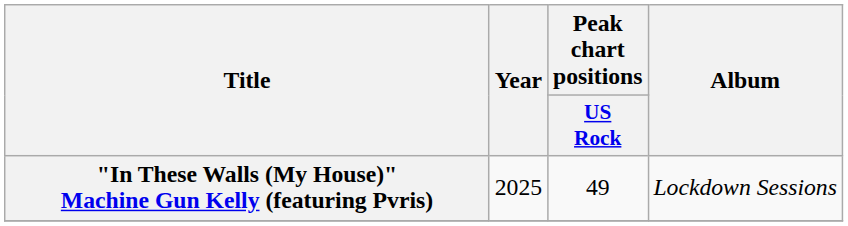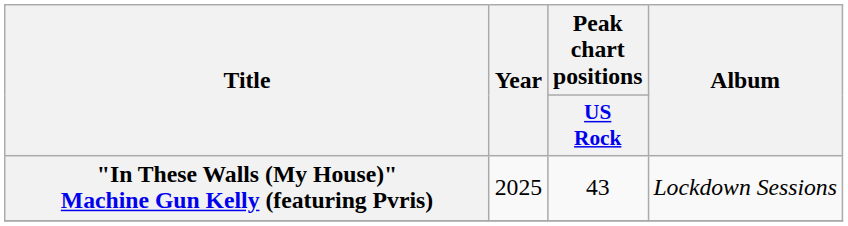(598, 187) 49 -> (598, 187) 43
